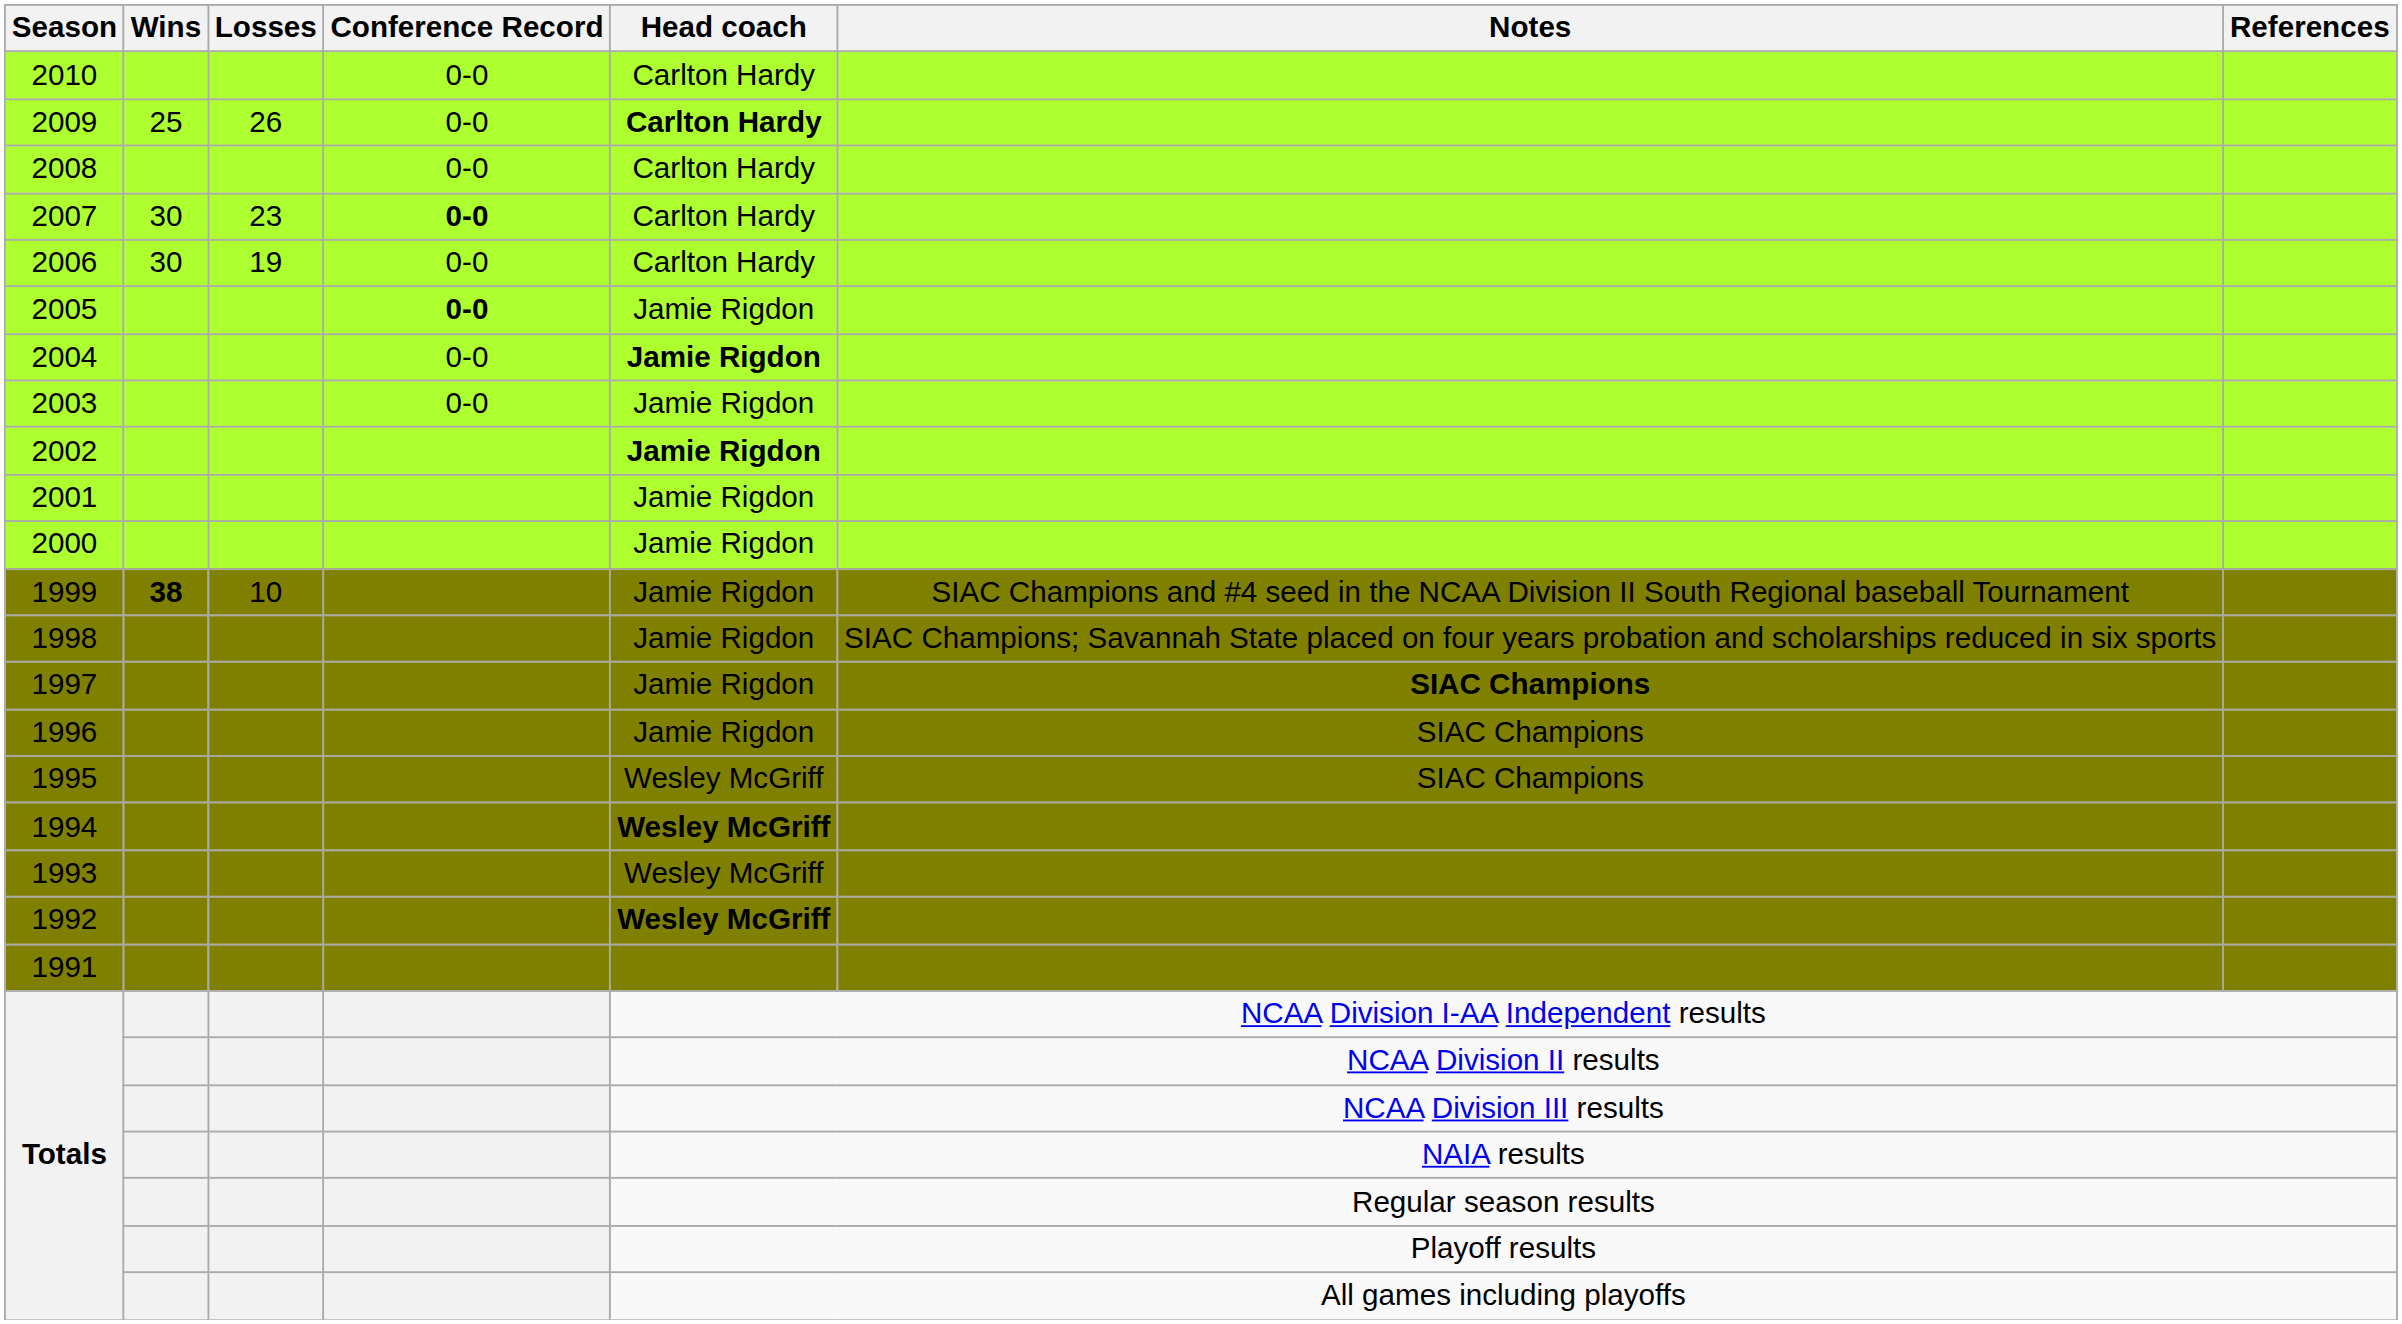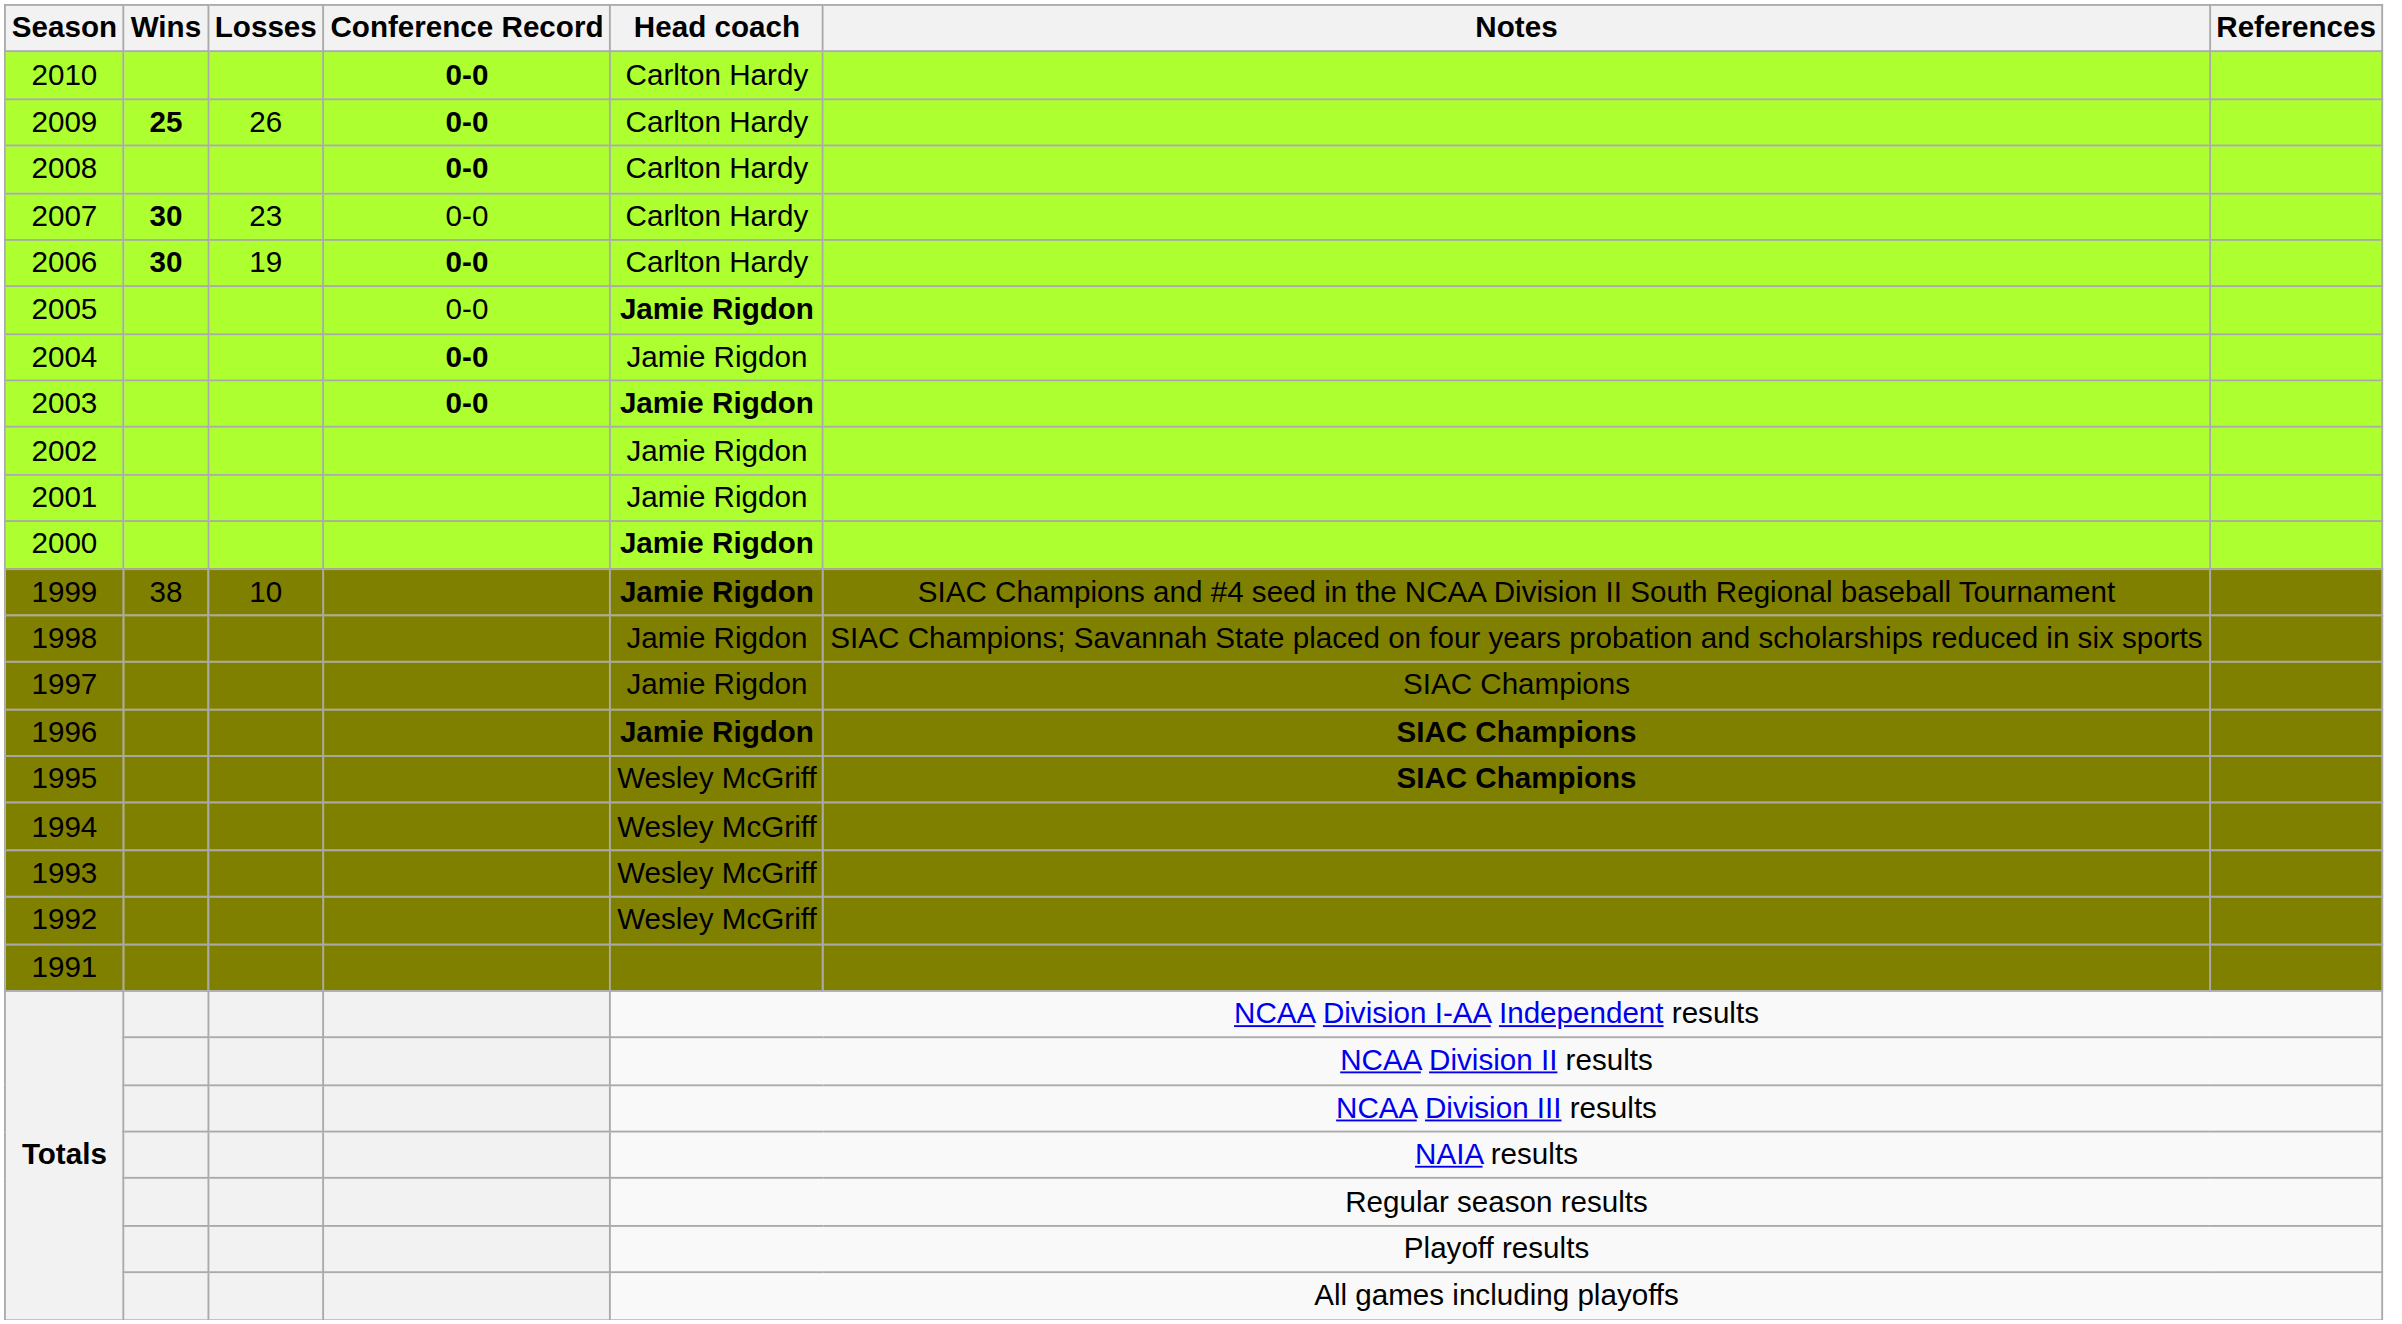(467, 74) normal -> (467, 74) bold
(166, 121) normal -> (166, 121) bold
(467, 121) normal -> (467, 121) bold
(724, 121) bold -> (717, 121) normal
(467, 168) normal -> (467, 168) bold
(166, 215) normal -> (166, 215) bold
(467, 215) bold -> (467, 215) normal
(166, 262) normal -> (166, 262) bold
(467, 262) normal -> (467, 262) bold
(467, 309) bold -> (467, 309) normal
(724, 309) normal -> (717, 309) bold
(467, 356) normal -> (467, 356) bold
(724, 356) bold -> (717, 356) normal
(467, 403) normal -> (467, 403) bold
(724, 403) normal -> (717, 403) bold
(724, 450) bold -> (717, 450) normal
(724, 544) normal -> (717, 544) bold
(166, 591) bold -> (166, 591) normal
(724, 591) normal -> (717, 591) bold
(1530, 685) bold -> (1516, 685) normal
(724, 732) normal -> (717, 732) bold
(1530, 732) normal -> (1516, 732) bold
(1530, 779) normal -> (1516, 779) bold
(724, 826) bold -> (717, 826) normal
(724, 919) bold -> (717, 919) normal
